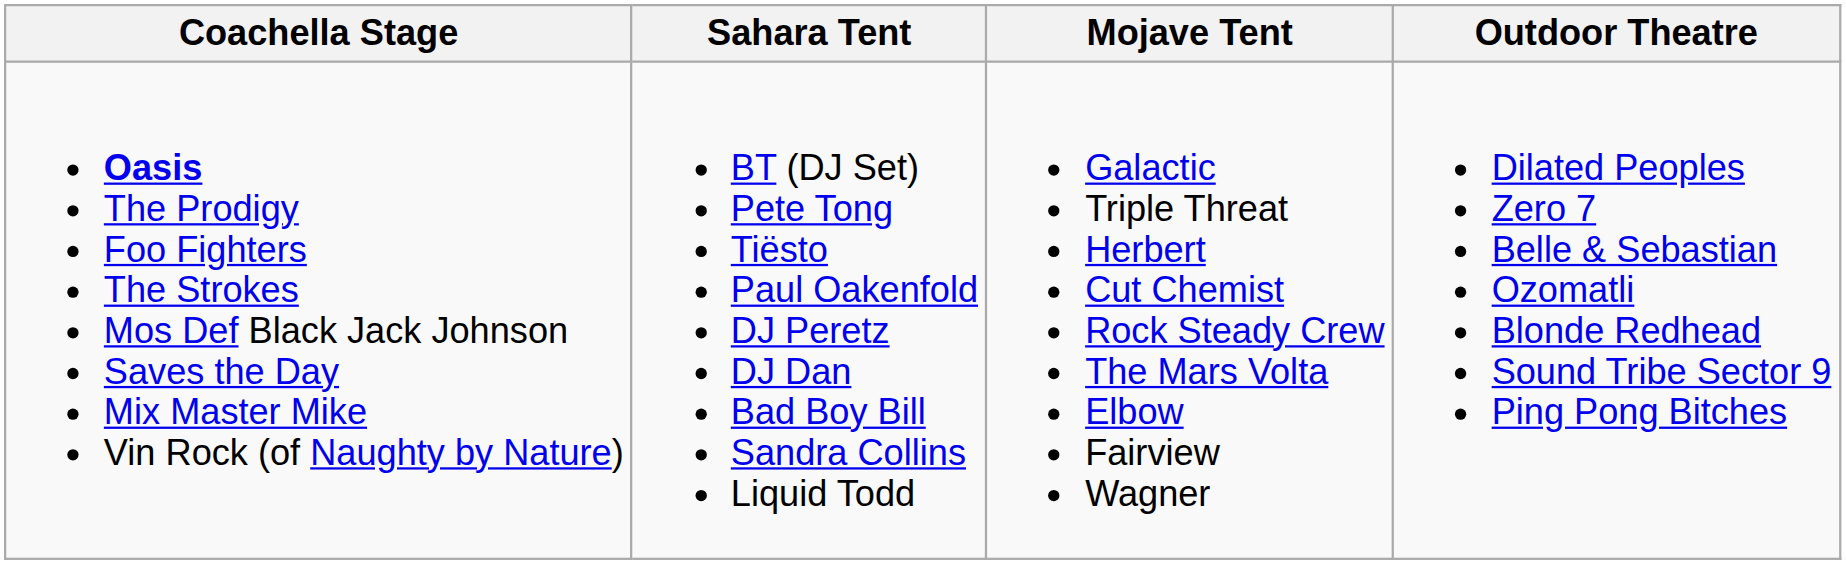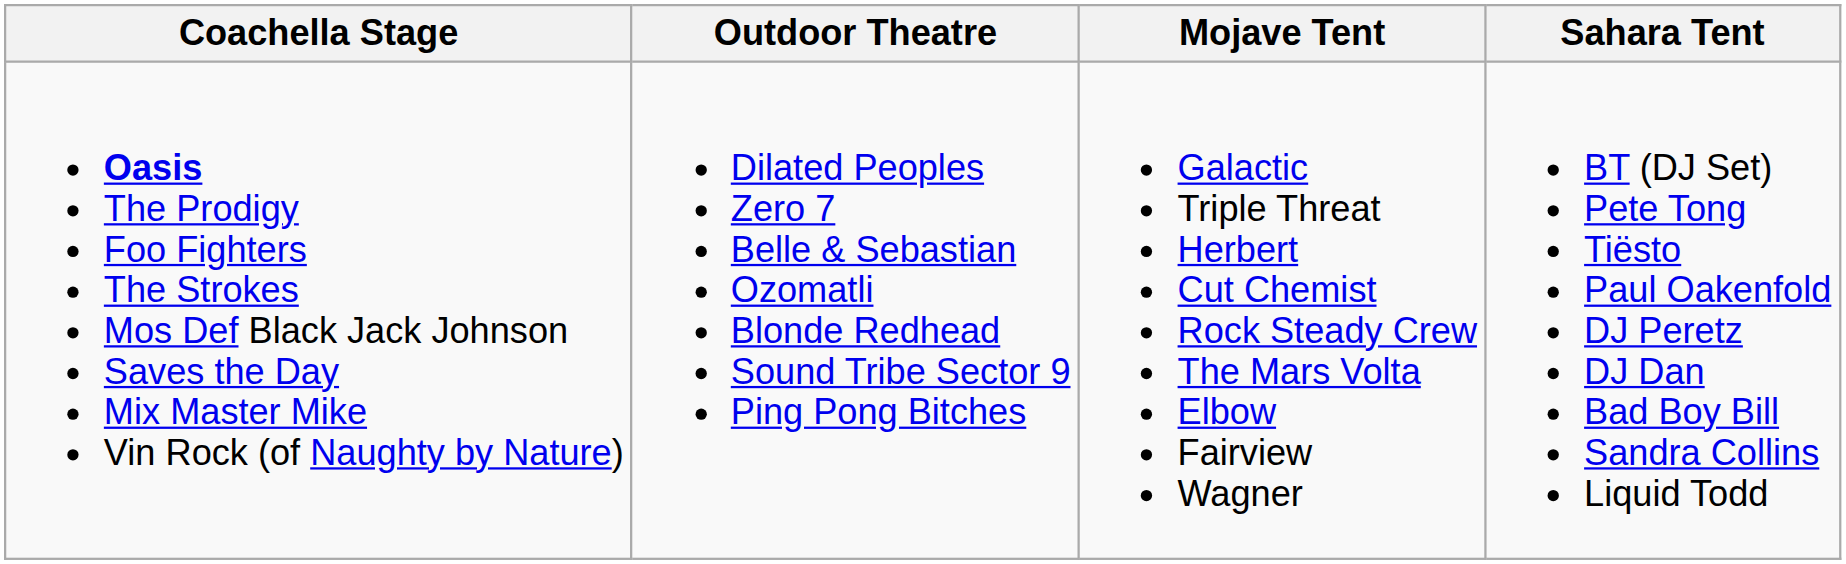columns swapped: (1616, 33) <-> (809, 33)
